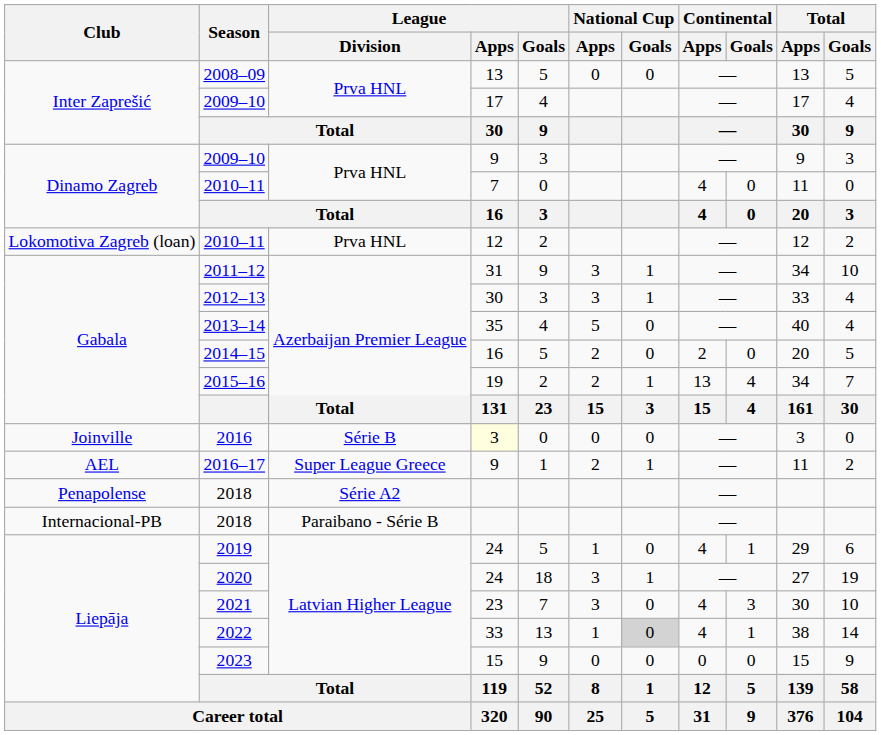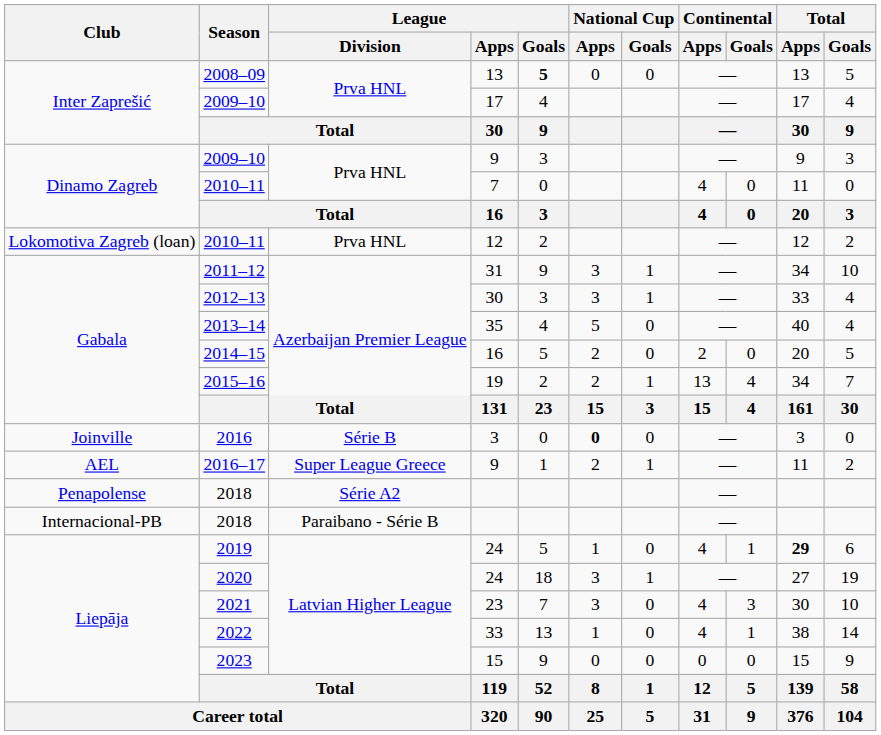(543, 74) normal -> (543, 74) bold
(494, 437) lightyellow background -> (494, 437) no background
(595, 437) normal -> (595, 437) bold
(800, 548) normal -> (800, 548) bold
(650, 632) lightgrey background -> (650, 632) no background
